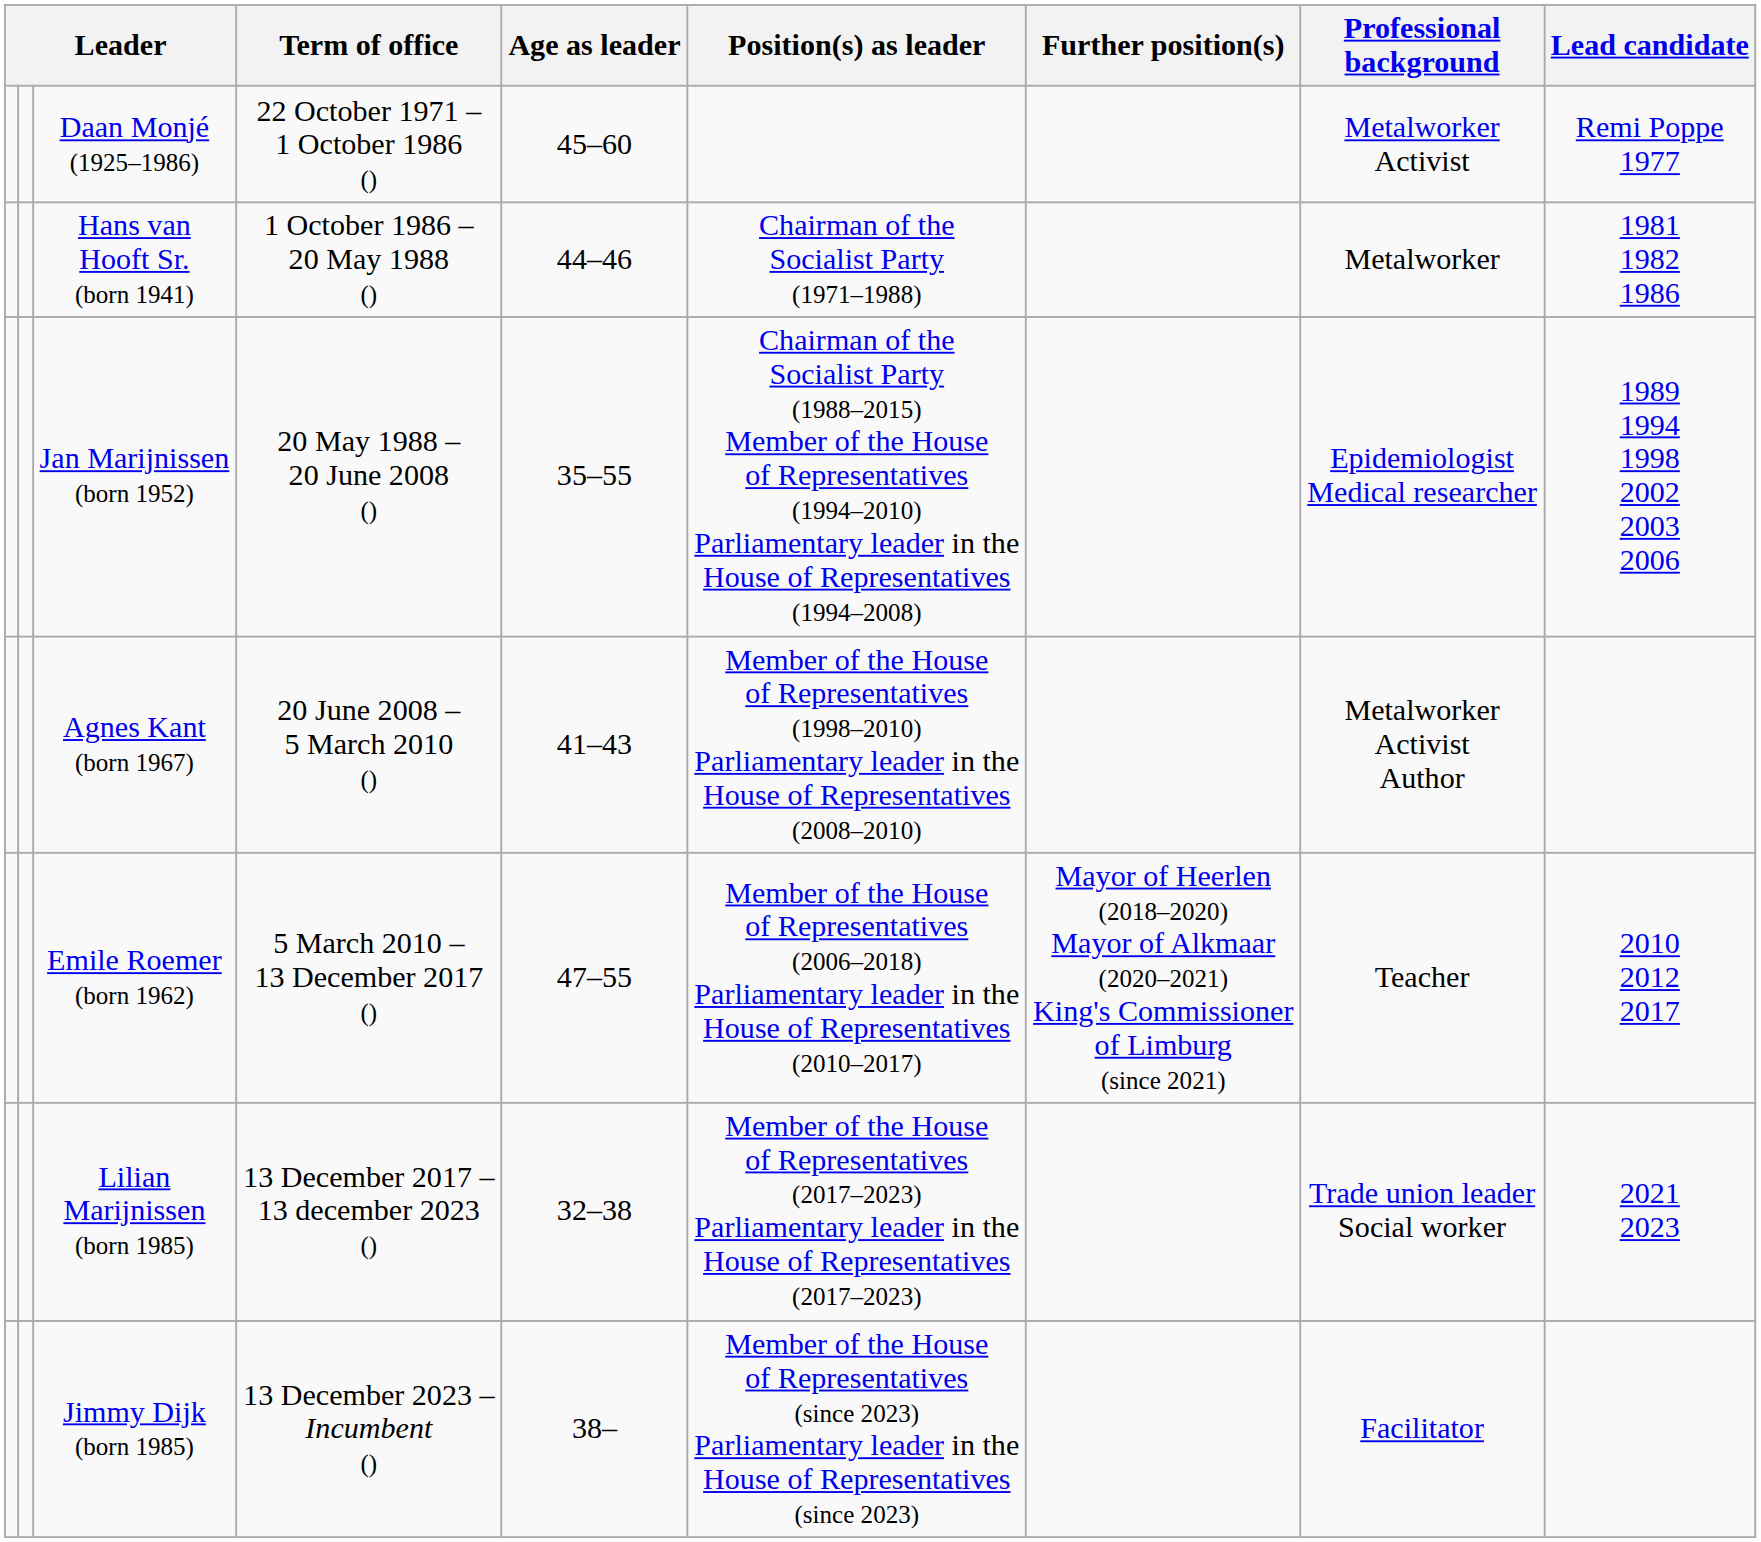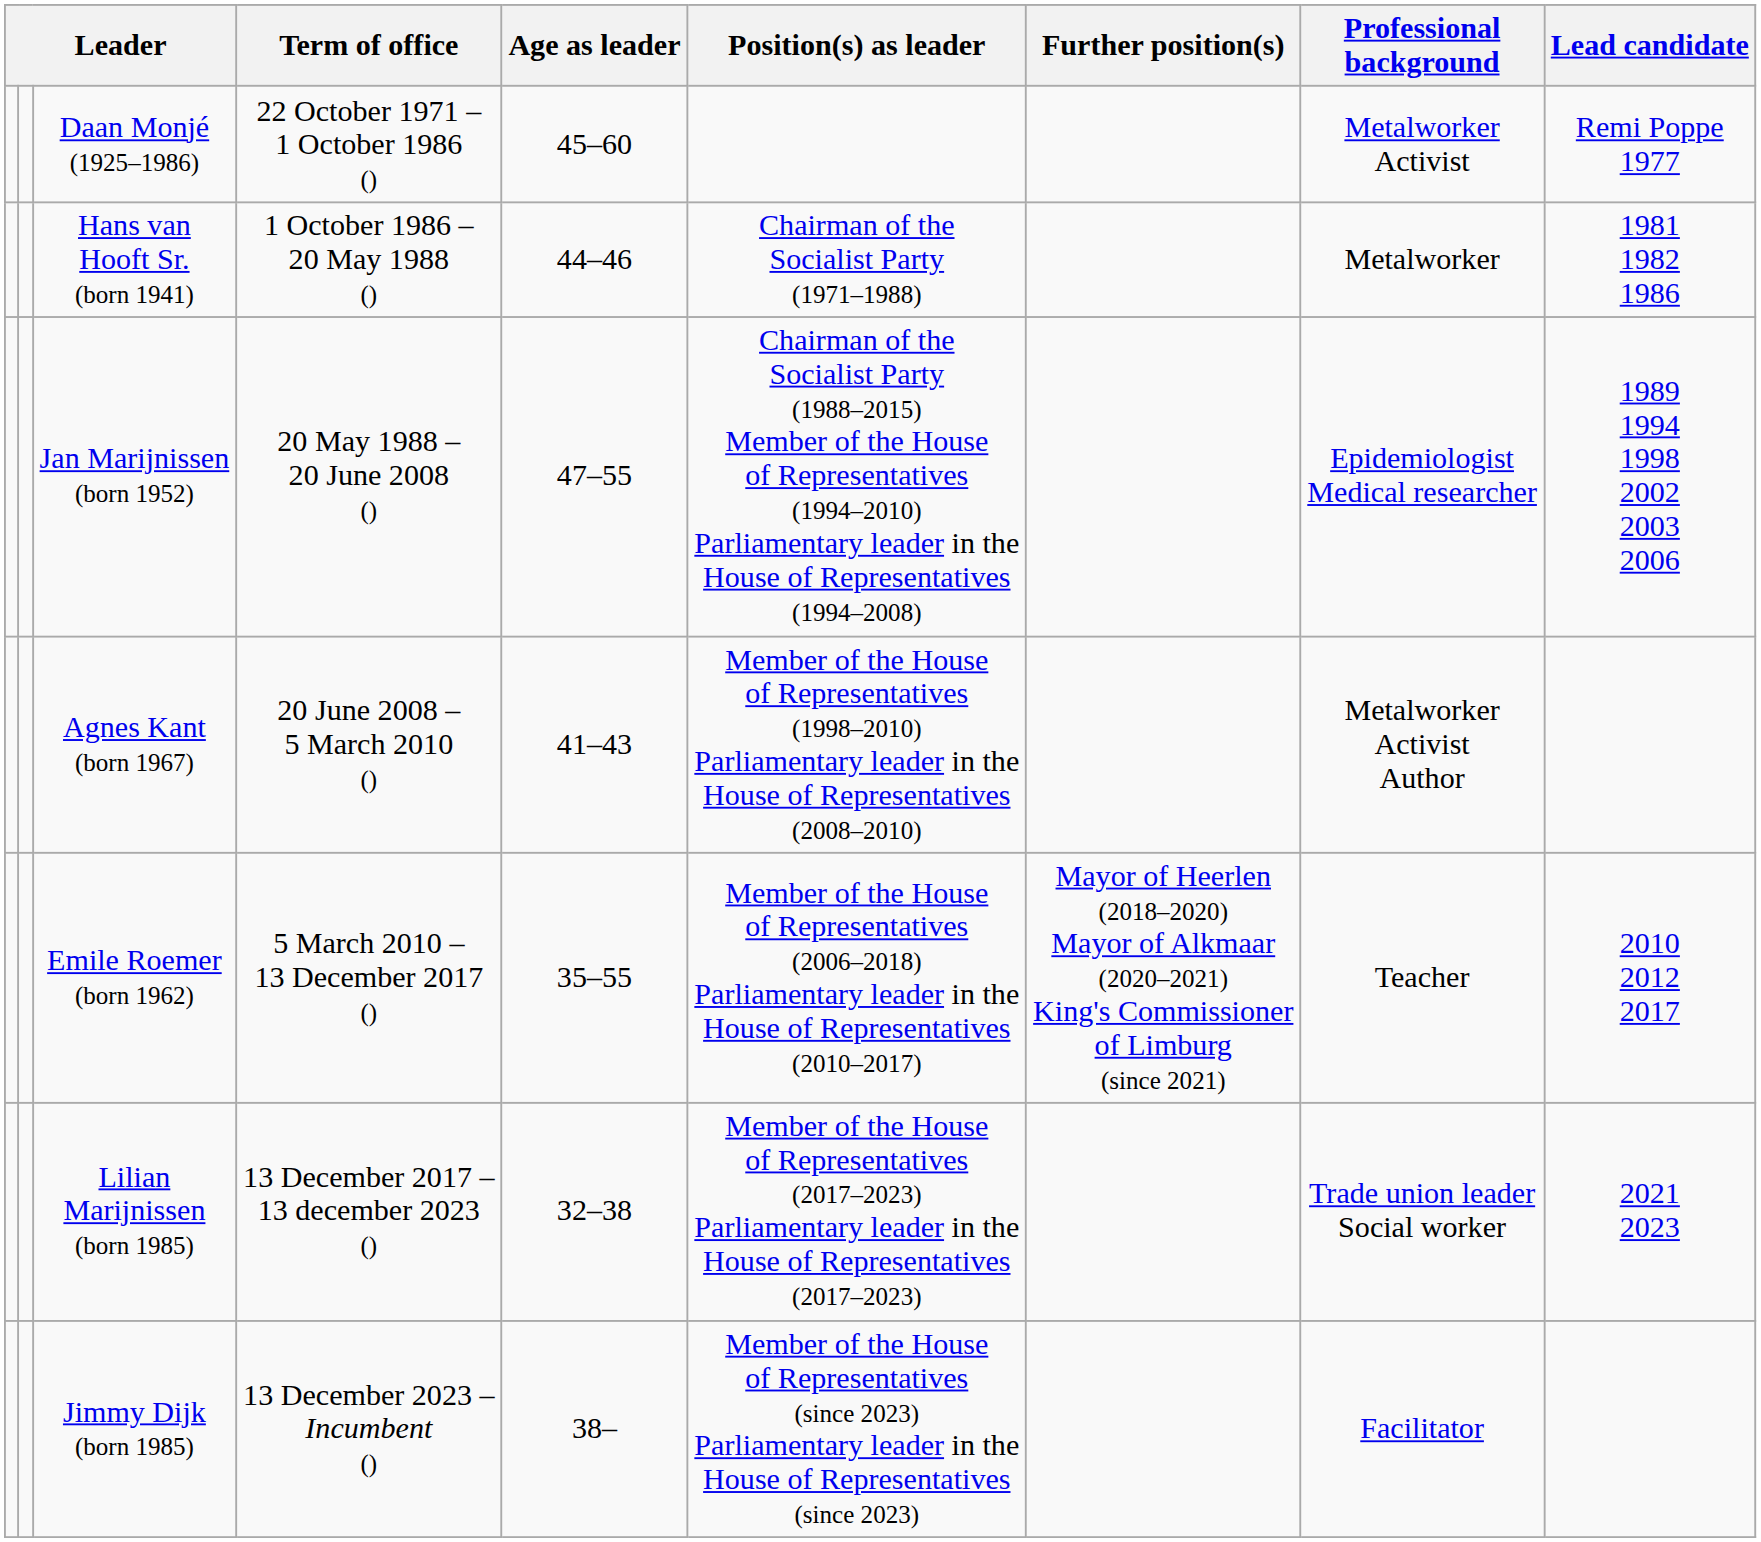(594, 476) 35–55 -> (594, 476) 47–55
(594, 977) 47–55 -> (594, 977) 35–55
